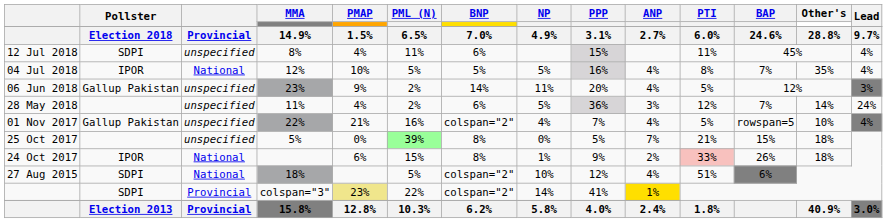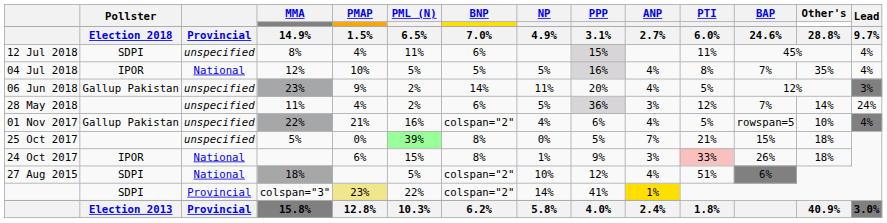(598, 122) 7% -> (598, 122) 6%
(653, 157) 2% -> (653, 157) 3%
